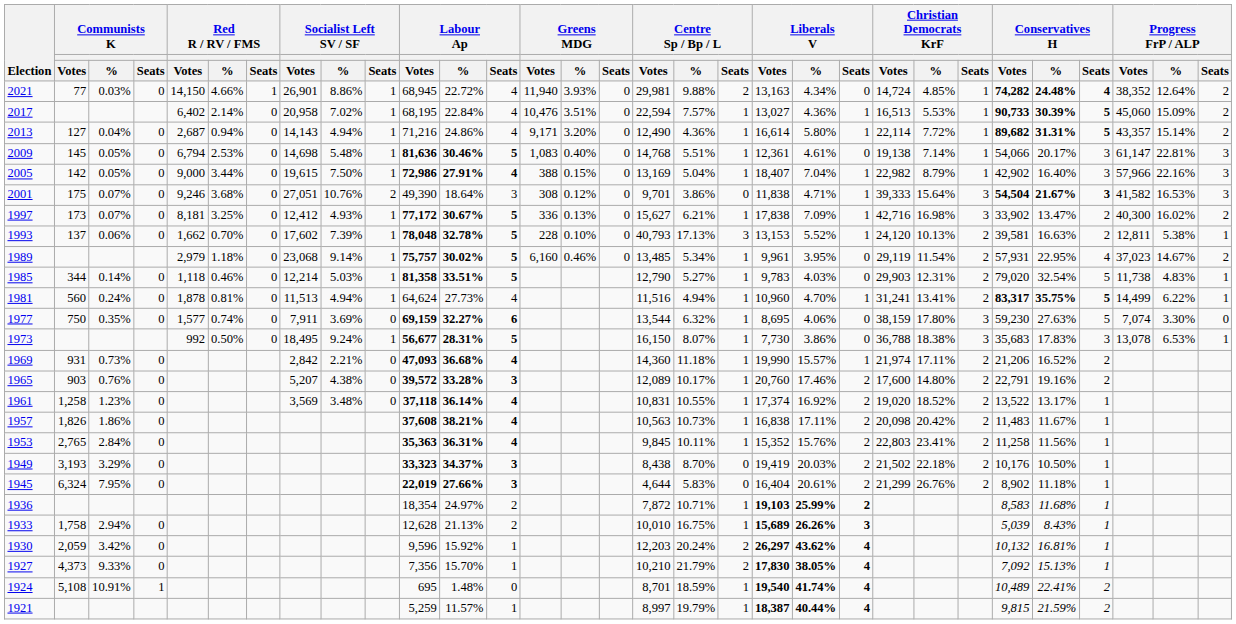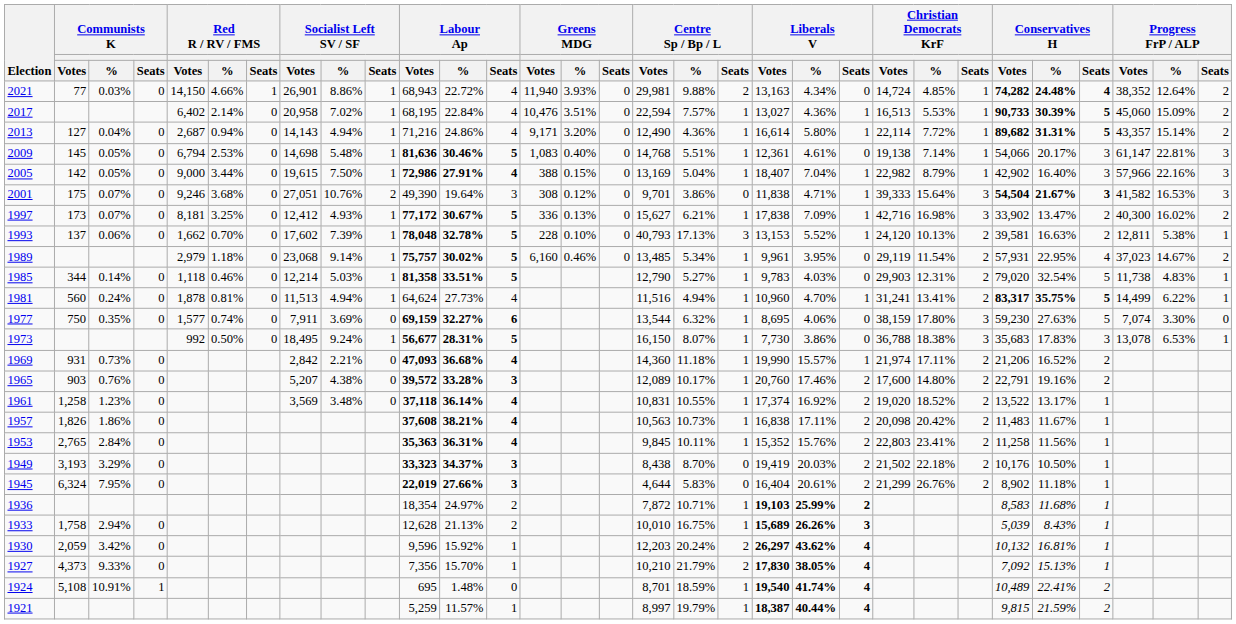(419, 91) 68,945 -> (419, 91) 68,943
(464, 194) 18.64% -> (464, 194) 19.64%
